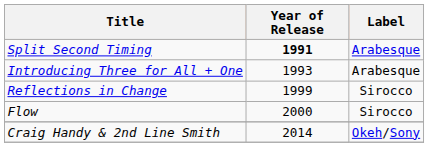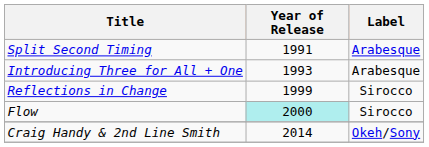(297, 50) bold -> (297, 50) normal
(297, 112) no background -> (297, 112) paleturquoise background
